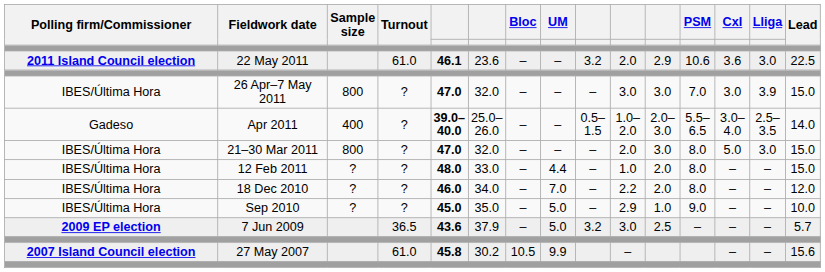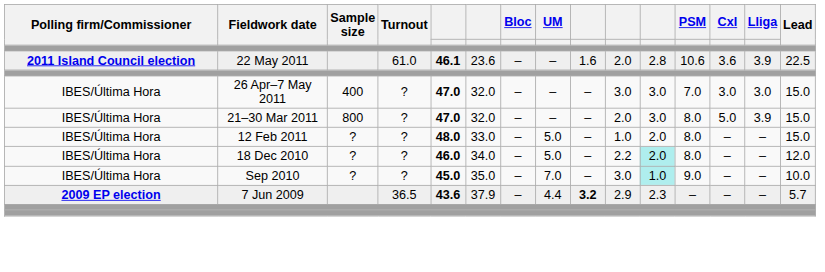(593, 60) 3.2 -> (588, 60) 1.6
(663, 60) 2.9 -> (658, 60) 2.8
(767, 60) 3.0 -> (762, 60) 3.9
(353, 92) 800 -> (353, 92) 400
(767, 92) 3.9 -> (762, 92) 3.0
- row: (111, 124)
(767, 150) 3.0 -> (762, 118) 3.9
(558, 169) 4.4 -> (553, 137) 5.0
(558, 188) 7.0 -> (553, 156) 5.0
(663, 188) no background -> (658, 156) paleturquoise background
(558, 208) 5.0 -> (553, 175) 7.0
(628, 208) 2.9 -> (623, 175) 3.0
(663, 208) no background -> (658, 175) paleturquoise background
(558, 227) 5.0 -> (553, 194) 4.4
(593, 227) normal -> (588, 194) bold
(628, 227) 3.0 -> (623, 194) 2.9
(663, 227) 2.5 -> (658, 194) 2.3
- row: (111, 252)
